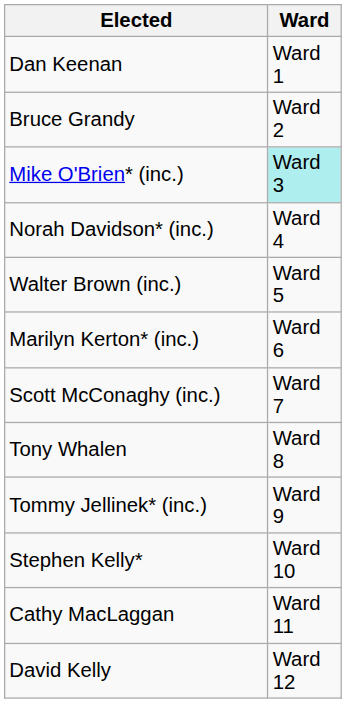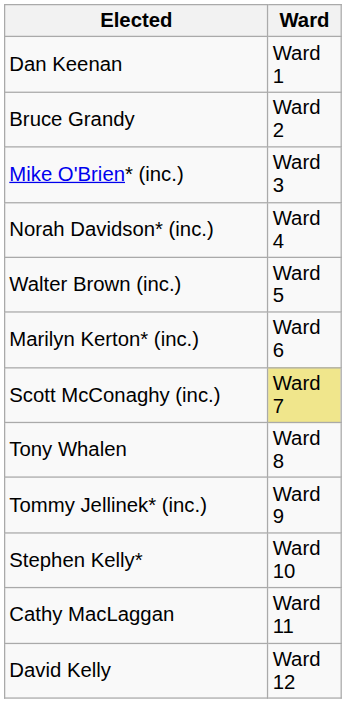(297, 174) paleturquoise background -> (297, 174) no background
(297, 394) no background -> (297, 394) khaki background
